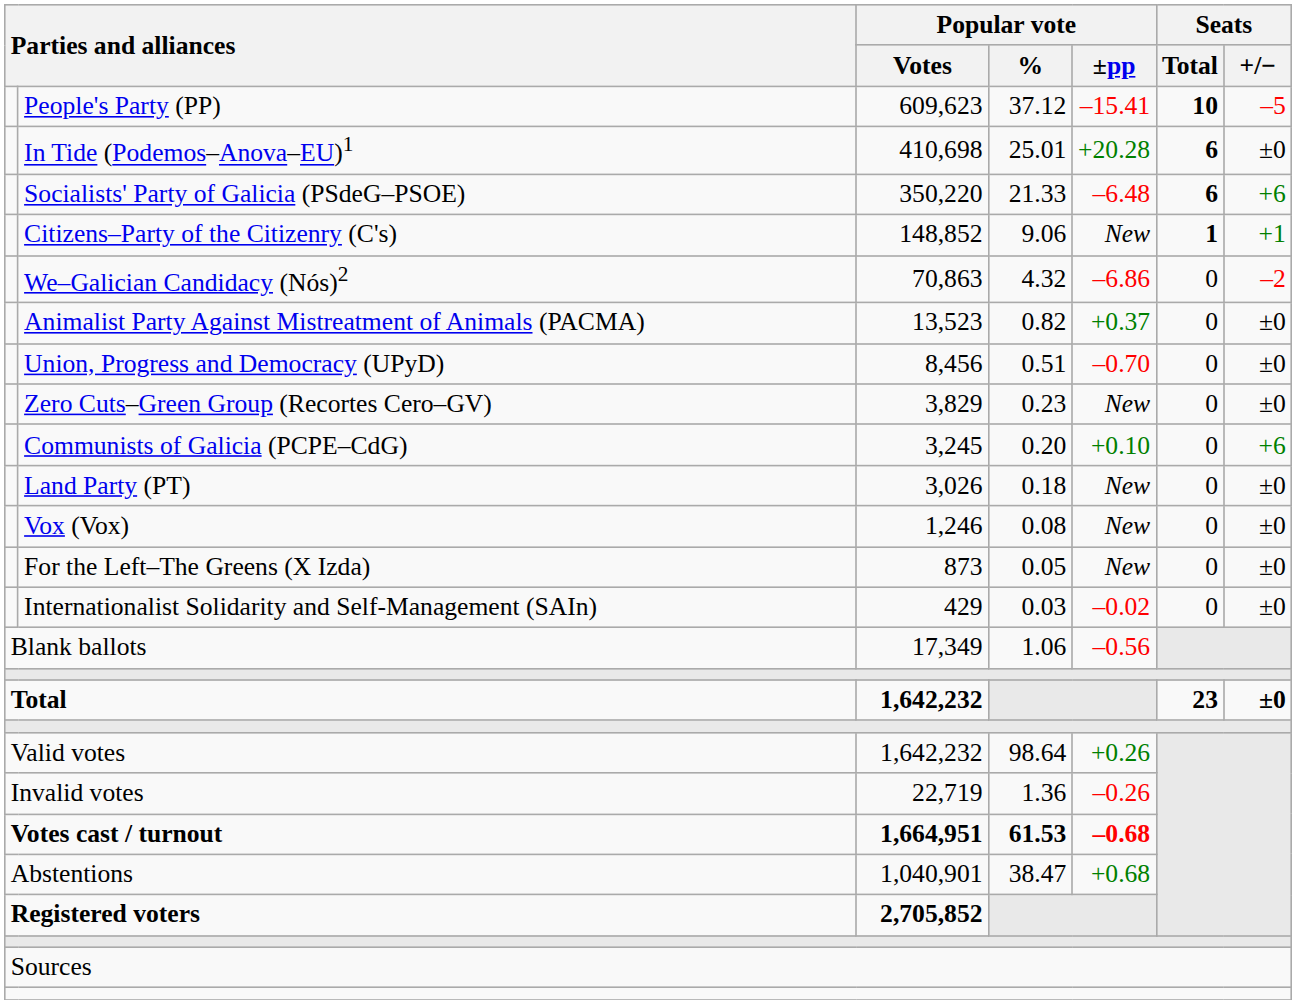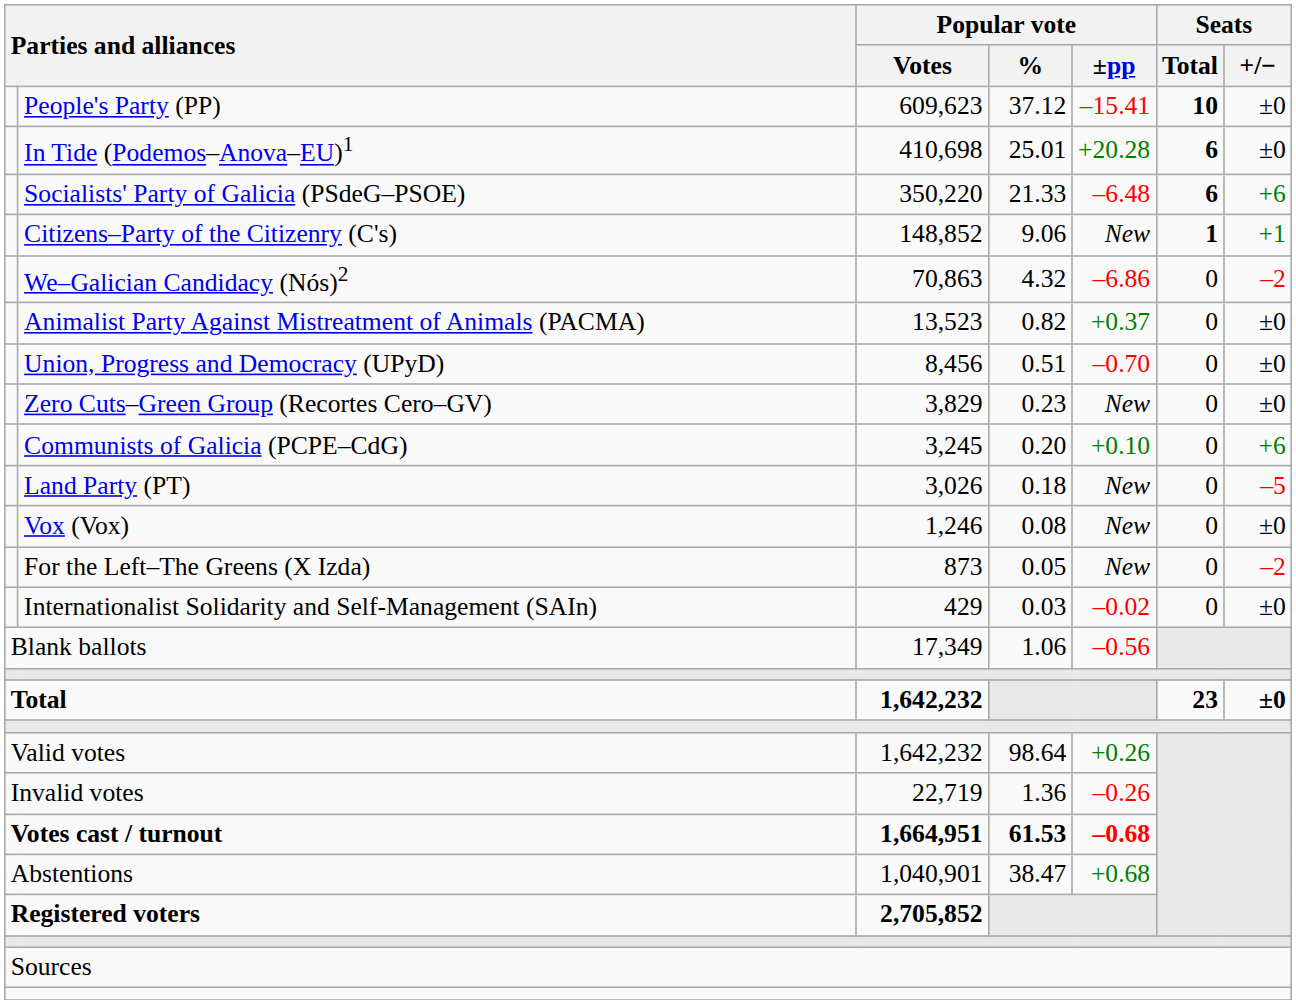(1273, 106) –5 -> (1272, 106) ±0
(1272, 485) ±0 -> (1273, 485) –5
(1272, 566) ±0 -> (1273, 566) –2
